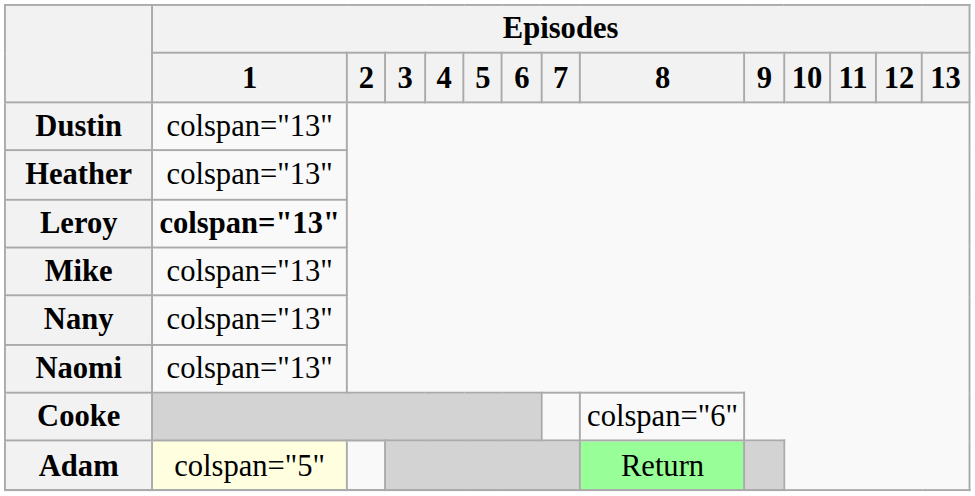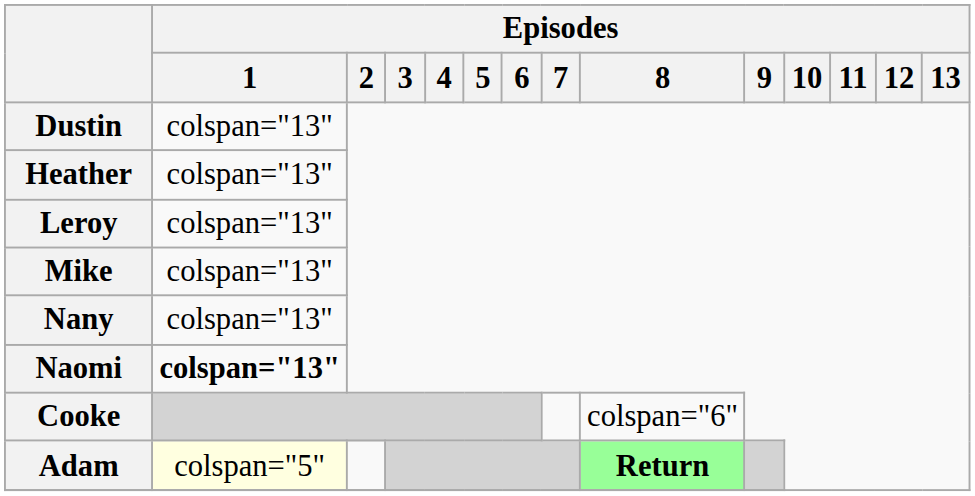(250, 222) bold -> (250, 222) normal
(250, 367) normal -> (250, 367) bold
(663, 464) normal -> (663, 464) bold
